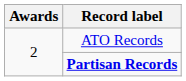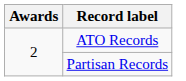(122, 64) bold -> (117, 64) normal
